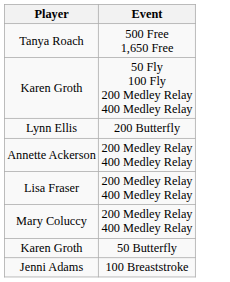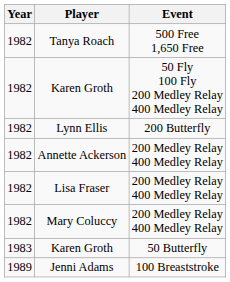+ column: (20, 14)
